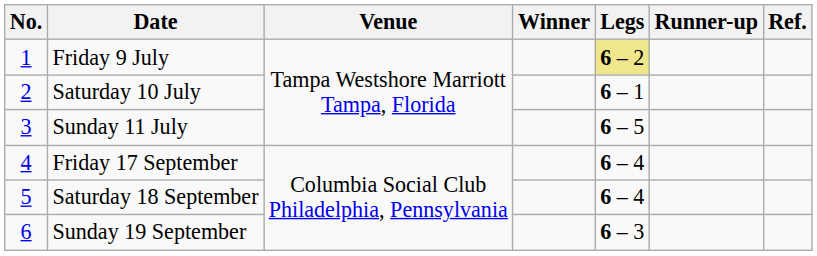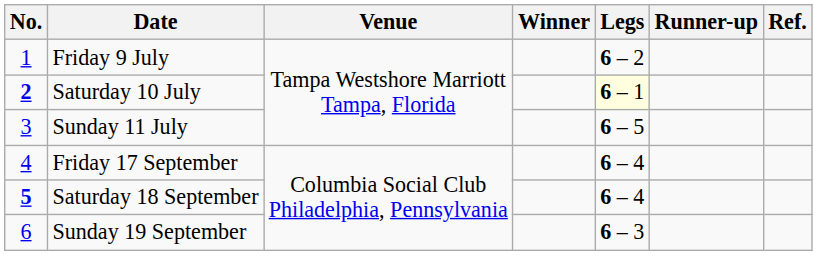(622, 57) khaki background -> (622, 57) no background
(26, 92) normal -> (26, 92) bold
(622, 92) no background -> (622, 92) lightyellow background
(26, 197) normal -> (26, 197) bold
